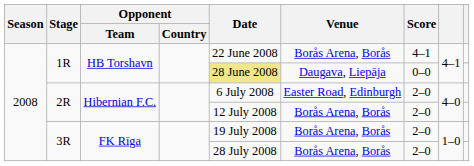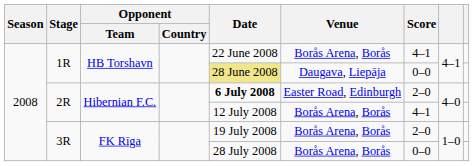(245, 92) normal -> (245, 92) bold
(422, 111) 2–0 -> (422, 111) 4–1
(422, 151) 2–0 -> (422, 151) 0–0
